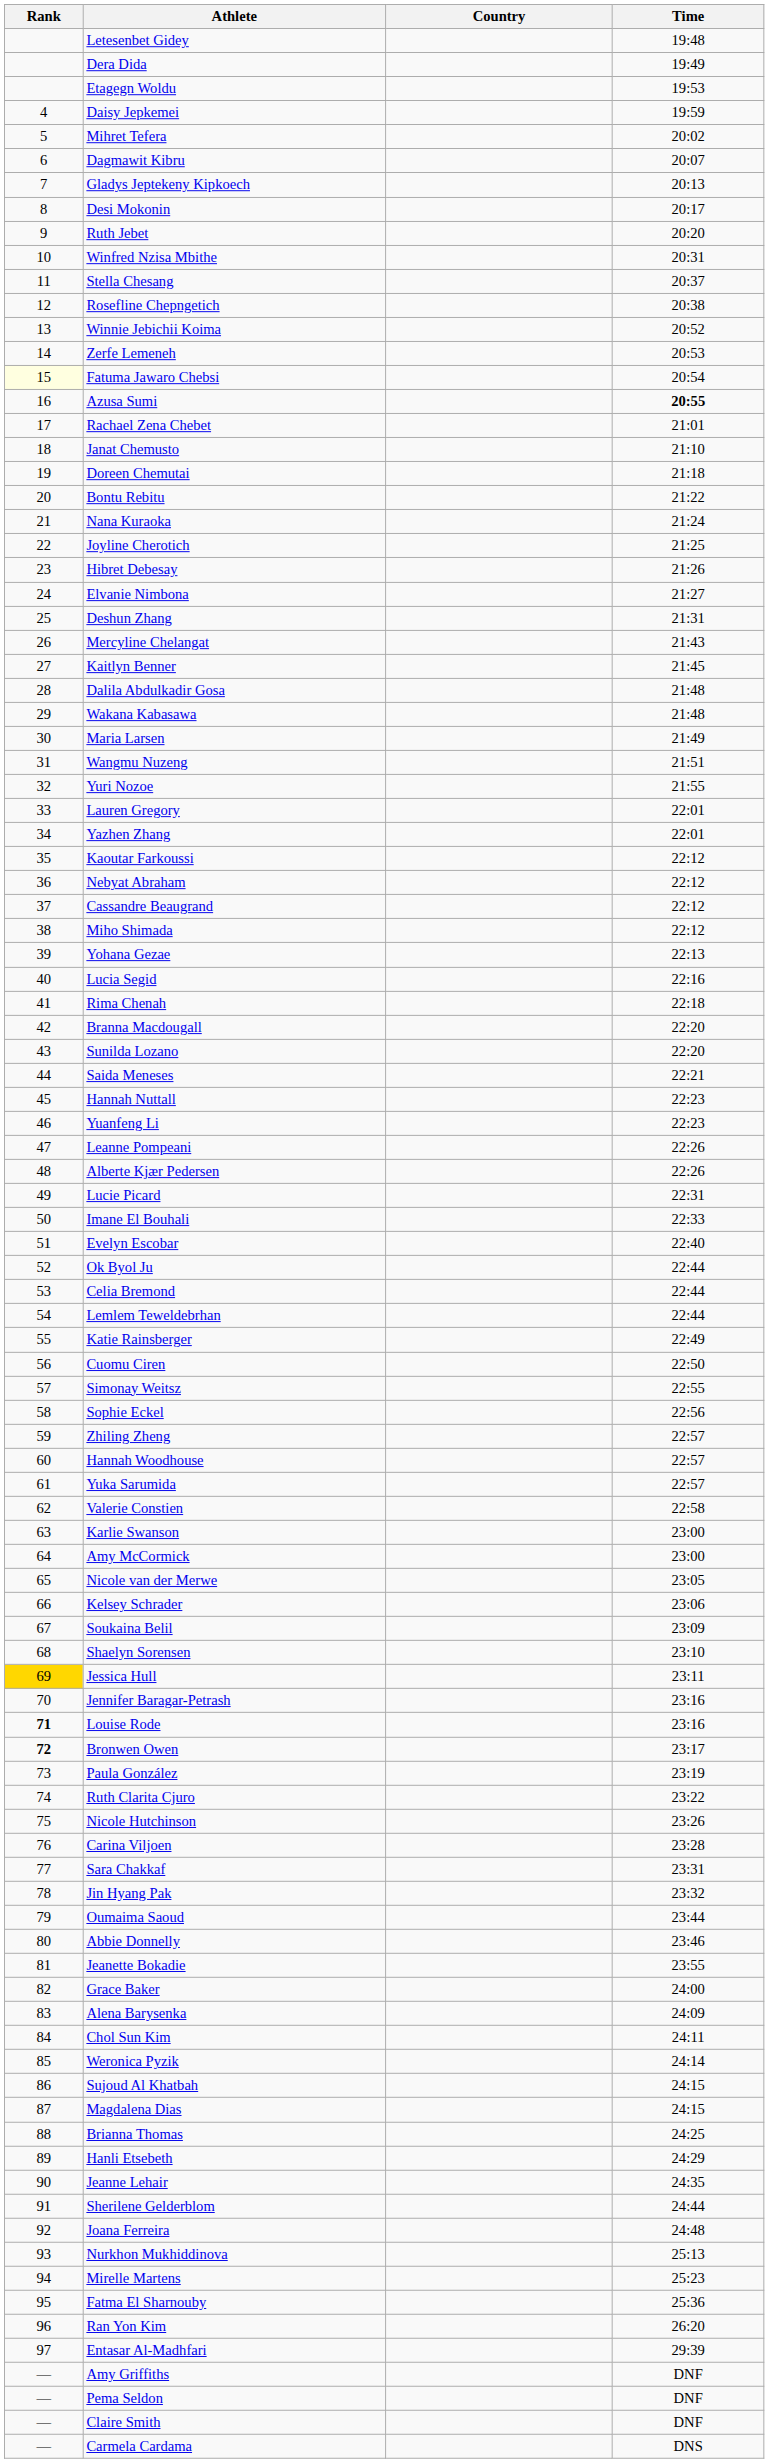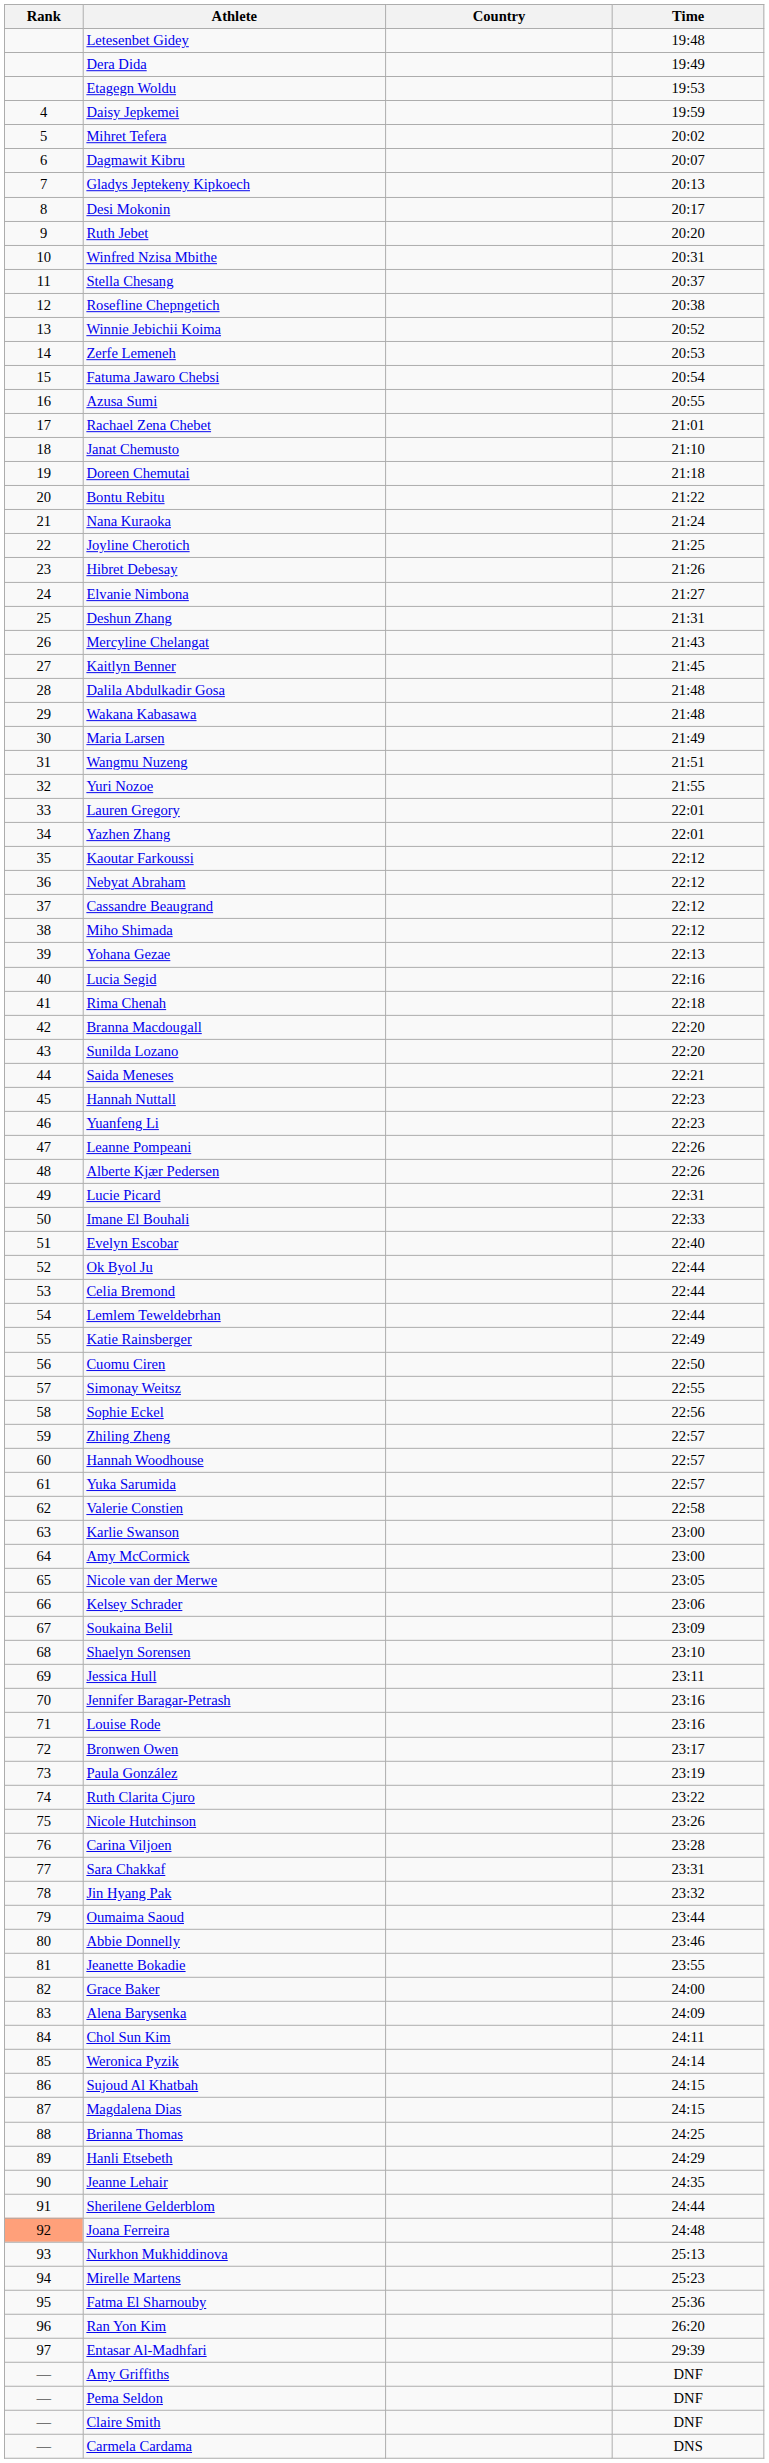(44, 377) lightyellow background -> (44, 377) no background
(688, 401) bold -> (688, 401) normal
(44, 1676) gold background -> (44, 1676) no background
(44, 1724) bold -> (44, 1724) normal
(44, 1749) bold -> (44, 1749) normal
(44, 2230) no background -> (44, 2230) lightsalmon background
